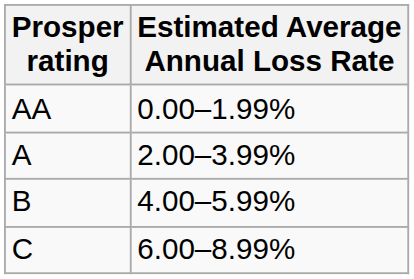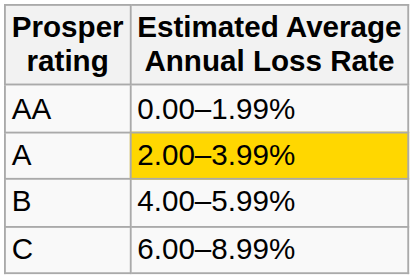(216, 155) no background -> (216, 155) gold background
